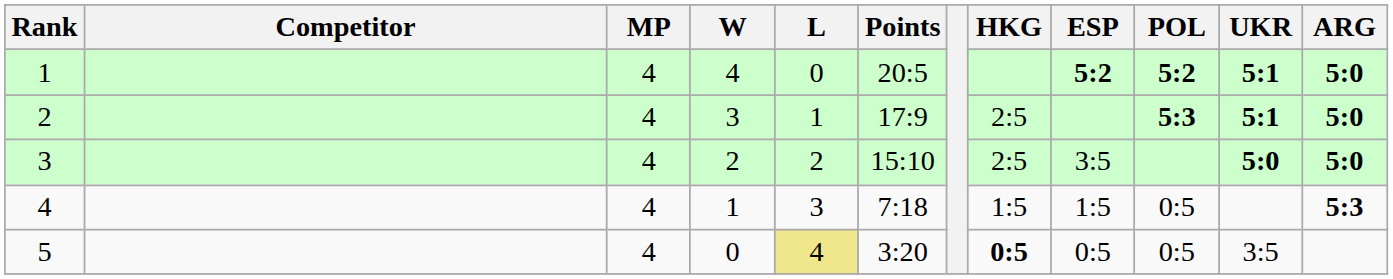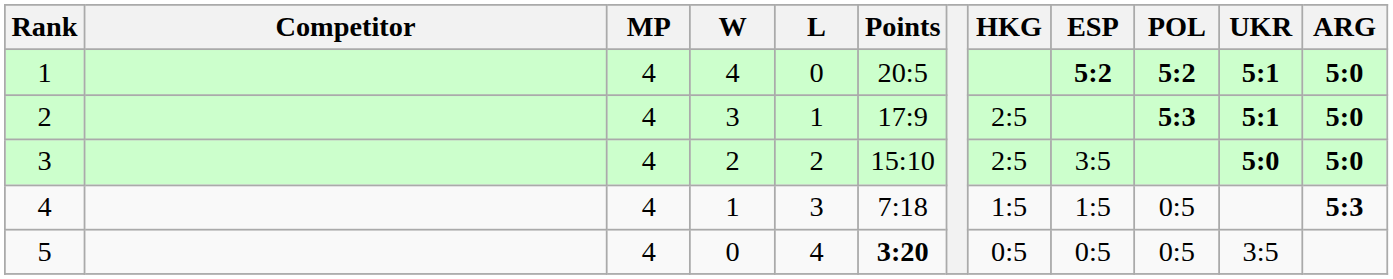(817, 251) khaki background -> (817, 251) no background
(903, 251) normal -> (903, 251) bold
(1009, 251) bold -> (1009, 251) normal
